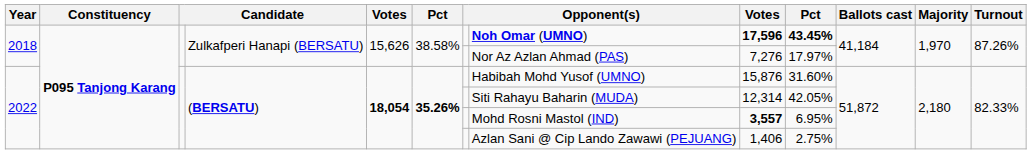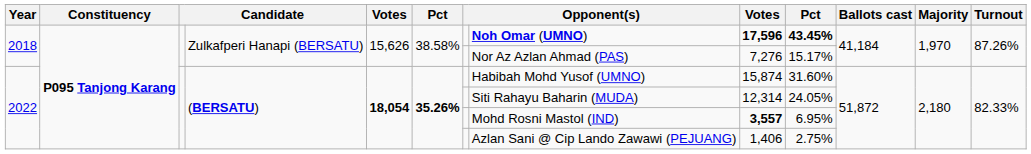(811, 56) 17.97% -> (811, 56) 15.17%
(762, 77) 15,876 -> (762, 77) 15,874
(811, 98) 42.05% -> (811, 98) 24.05%
